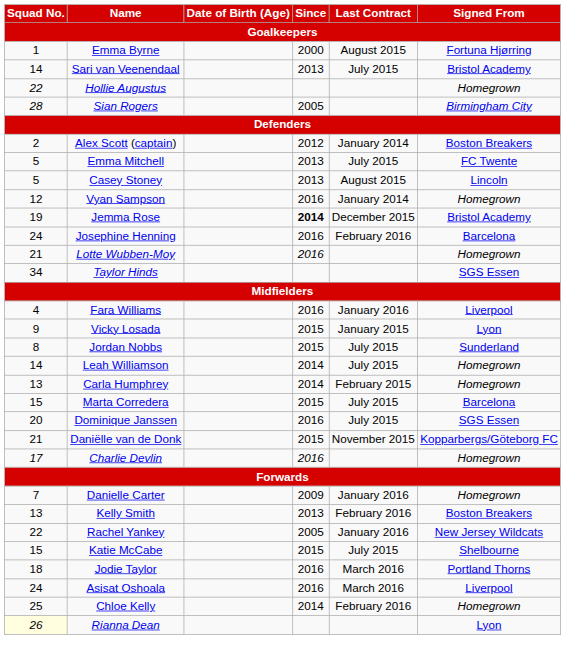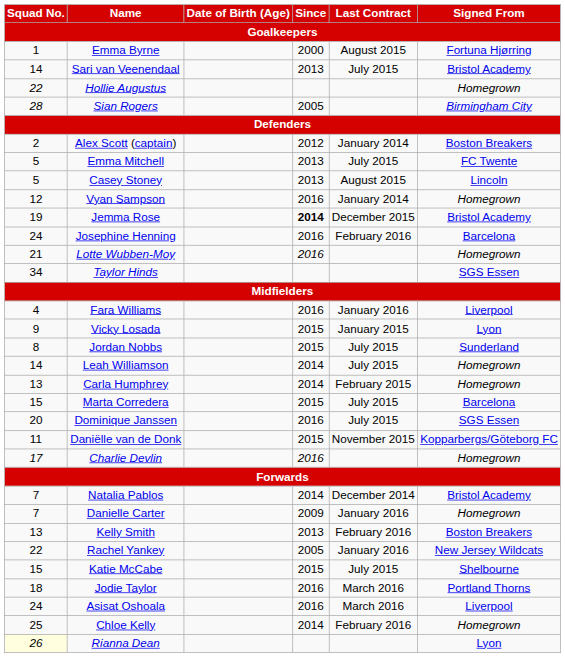(36, 439) 21 -> (36, 439) 11
+ row: (126, 495)
